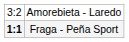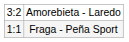(14, 29) bold -> (14, 29) normal
